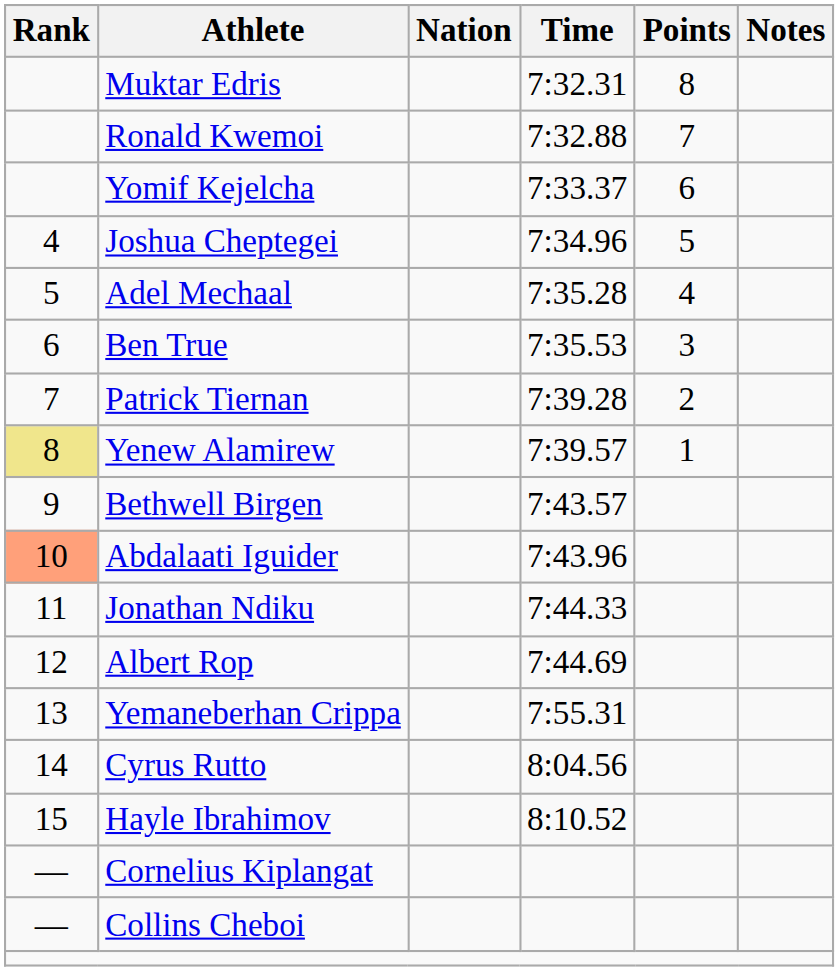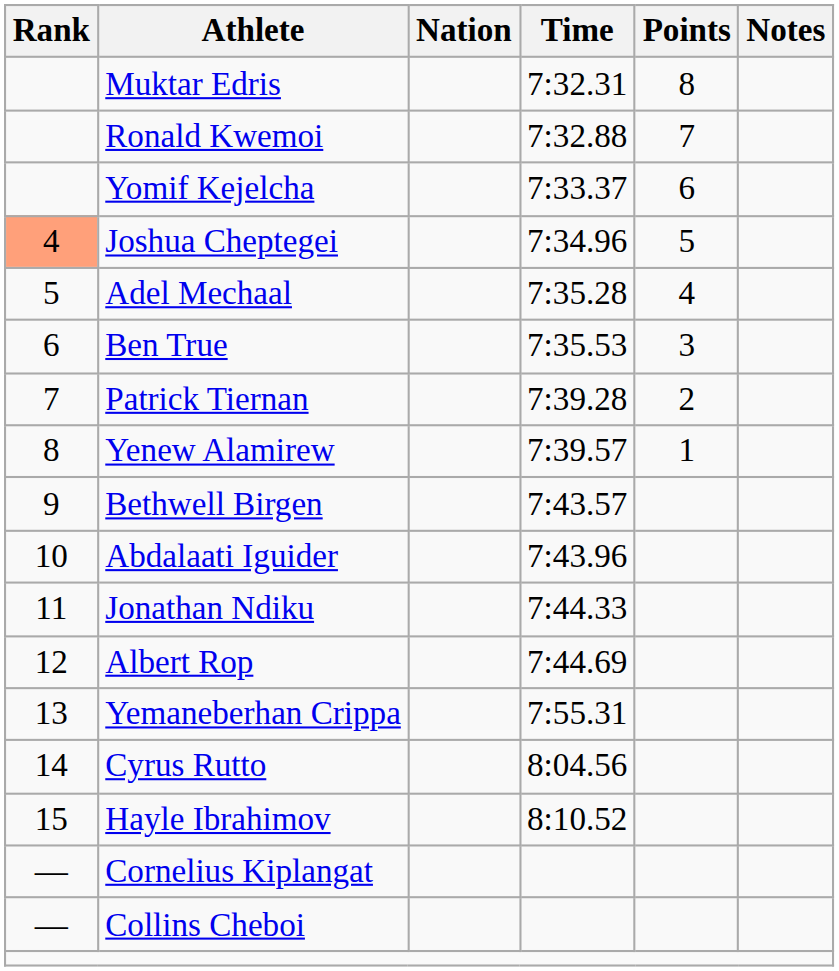(51, 240) no background -> (51, 240) lightsalmon background
(51, 450) khaki background -> (51, 450) no background
(51, 556) lightsalmon background -> (51, 556) no background
